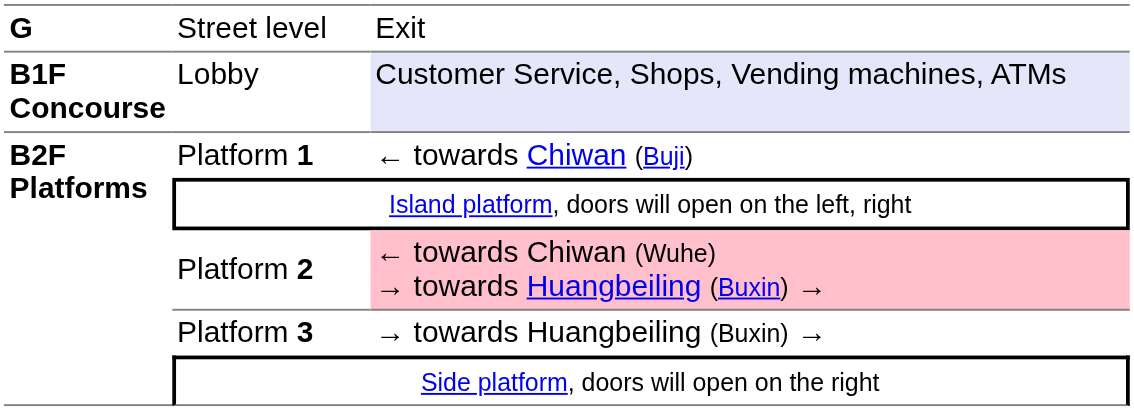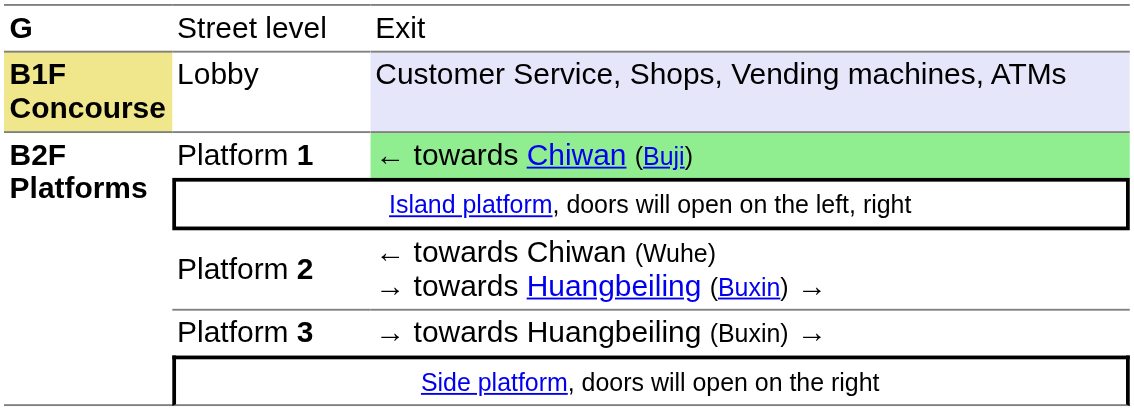(88, 91) no background -> (88, 91) khaki background
(534, 155) no background -> (534, 155) lightgreen background
(601, 269) pink background -> (601, 269) no background
